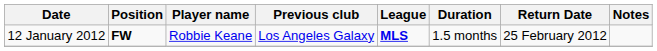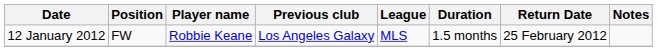(121, 35) bold -> (121, 35) normal
(394, 35) bold -> (394, 35) normal
